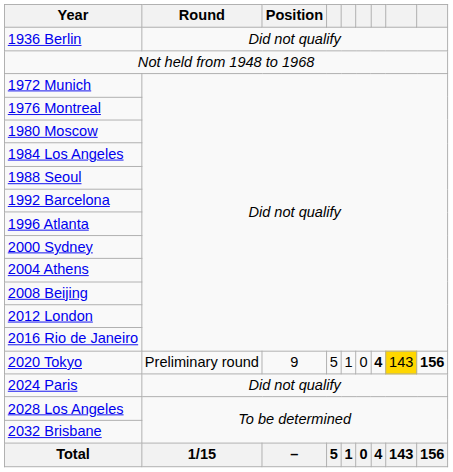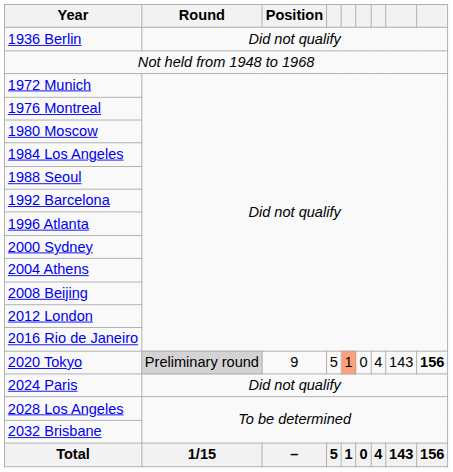(202, 362) no background -> (202, 362) lightgrey background
(349, 362) no background -> (349, 362) lightsalmon background
(378, 362) bold -> (378, 362) normal
(401, 362) gold background -> (401, 362) no background
